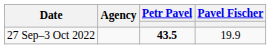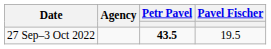(230, 35) 19.9 -> (230, 35) 19.5
